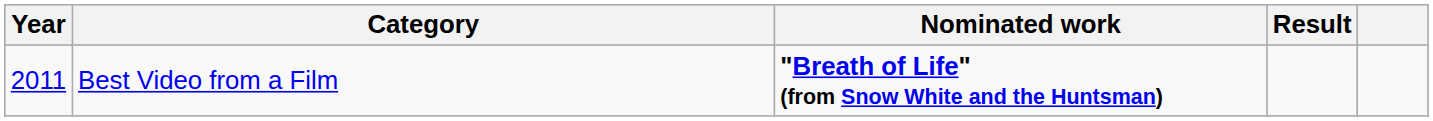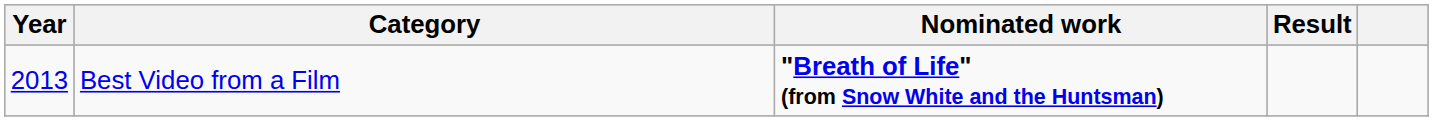(38, 80) 2011 -> (39, 80) 2013
